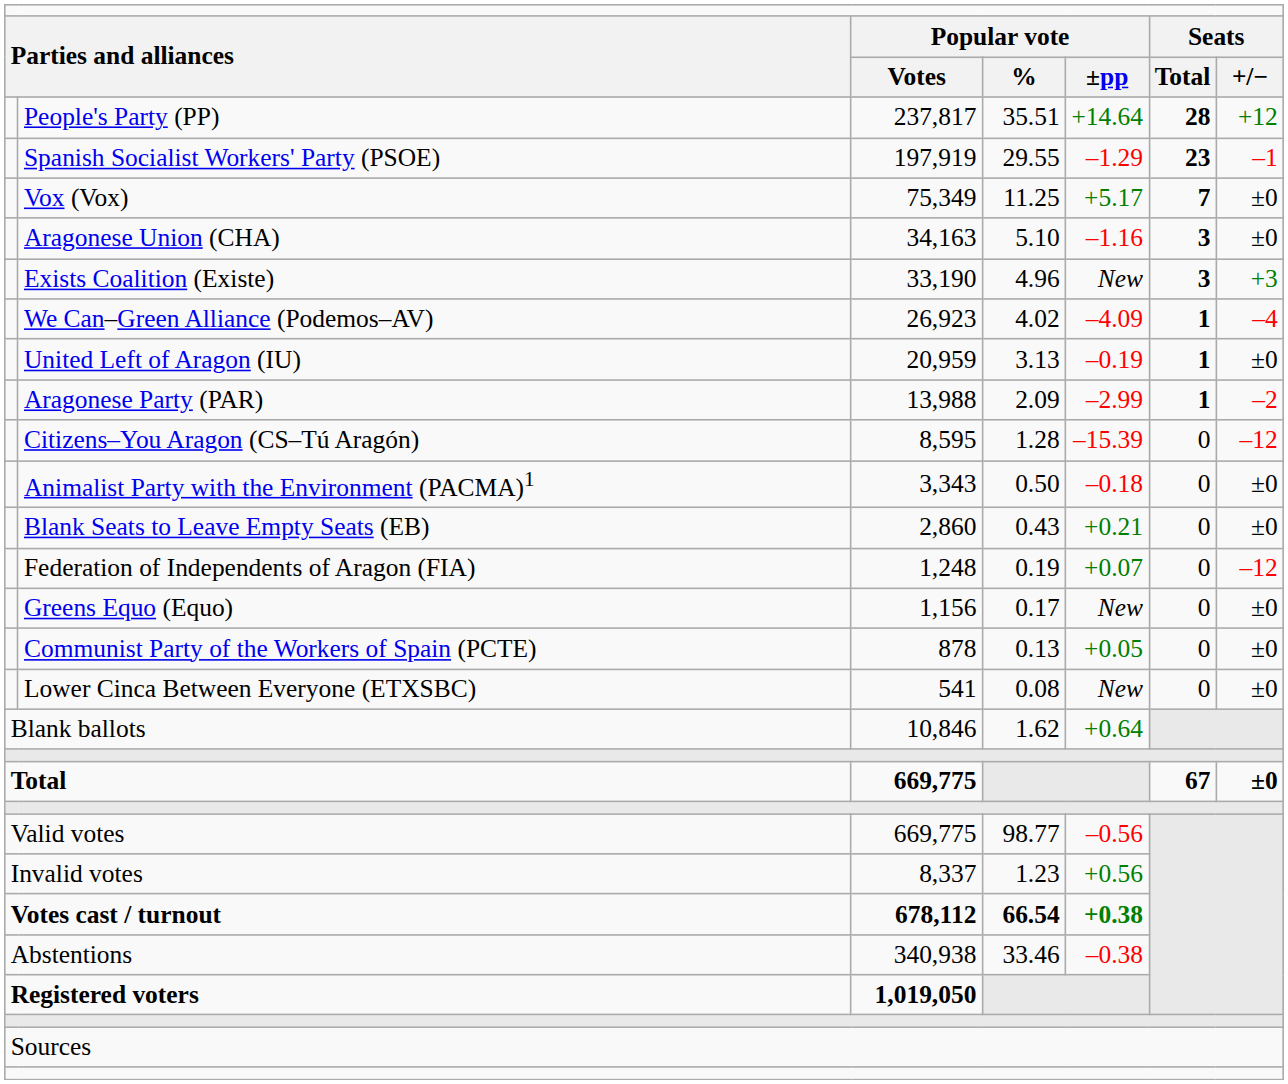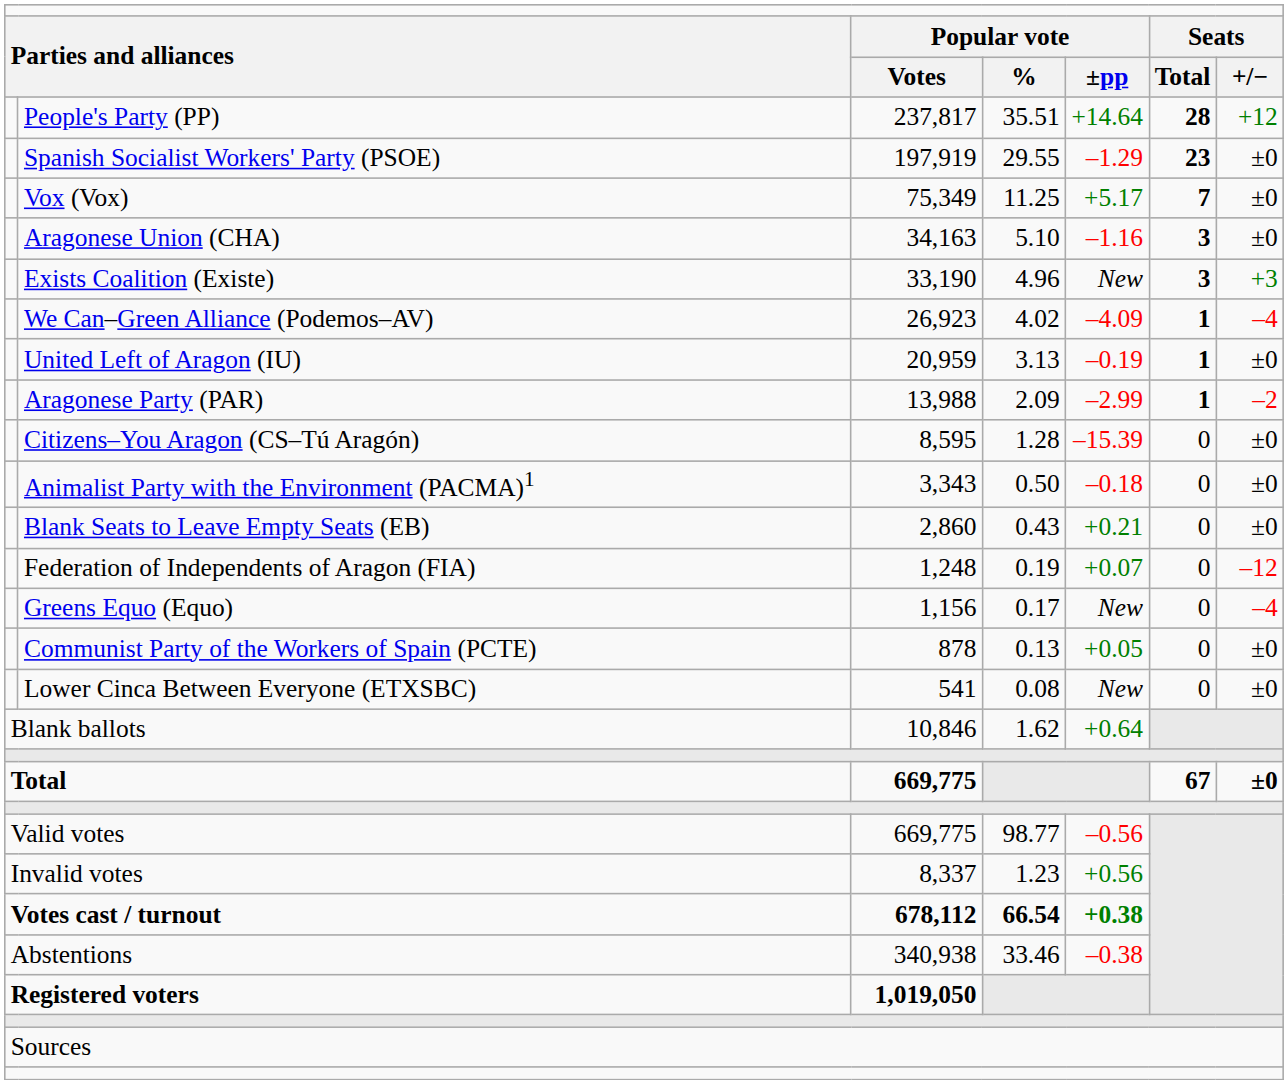(1265, 157) –1 -> (1264, 157) ±0
(1259, 439) –12 -> (1264, 439) ±0
(1264, 608) ±0 -> (1265, 608) –4
